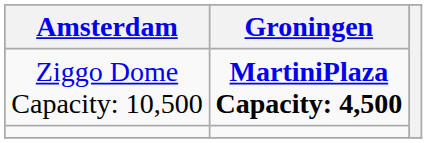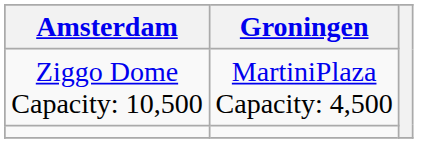(309, 86) bold -> (304, 86) normal
